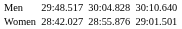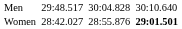(156, 22) normal -> (157, 22) bold
